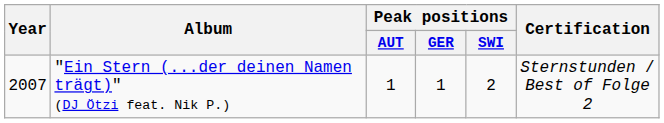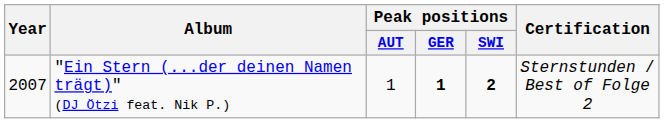(441, 86) normal -> (441, 86) bold
(491, 86) normal -> (491, 86) bold
